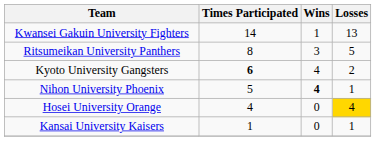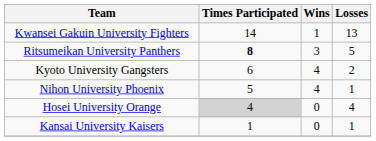(250, 51) normal -> (250, 51) bold
(250, 70) bold -> (250, 70) normal
(317, 88) bold -> (317, 88) normal
(250, 107) no background -> (250, 107) lightgrey background
(352, 107) gold background -> (352, 107) no background
